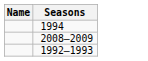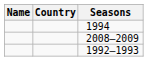+ column: (55, 12)
